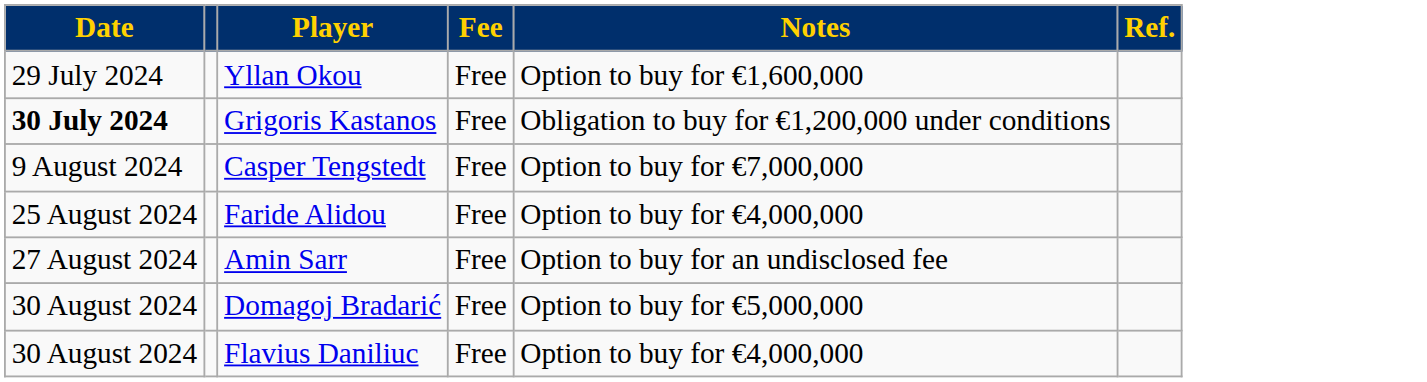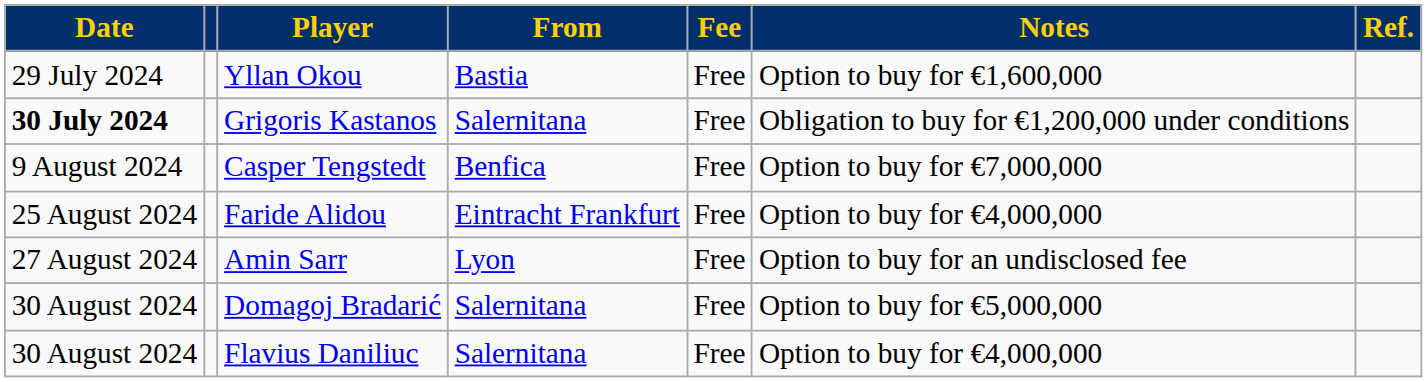+ column: (567, 27)
